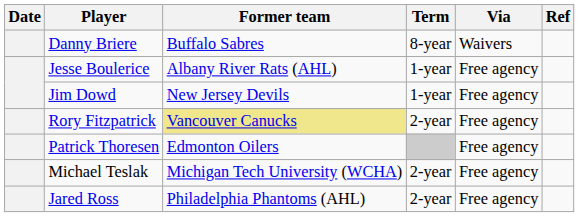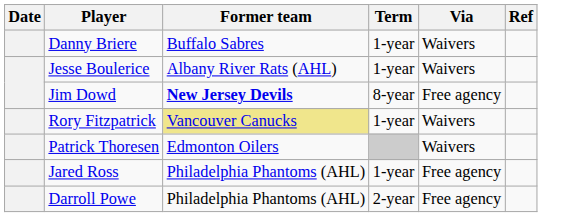(431, 43) 8-year -> (394, 43) 1-year
(499, 69) Free agency -> (448, 69) Waivers
(228, 95) normal -> (230, 95) bold
(431, 95) 1-year -> (394, 95) 8-year
(431, 120) 2-year -> (394, 120) 1-year
(499, 120) Free agency -> (448, 120) Waivers
(499, 146) Free agency -> (448, 146) Waivers
- row: (98, 172)
(431, 198) 2-year -> (394, 172) 1-year
+ row: (92, 198)
